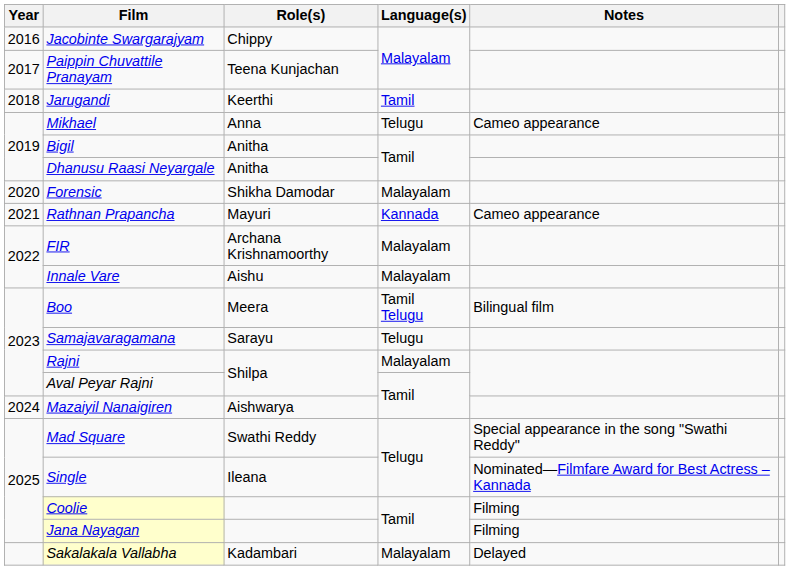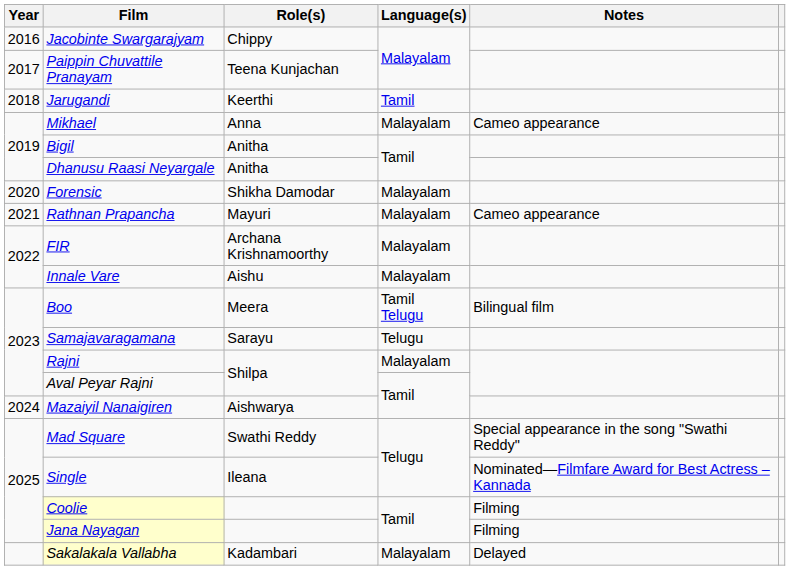(402, 123) Telugu -> (416, 123) Malayalam
(410, 214) Kannada -> (416, 214) Malayalam
